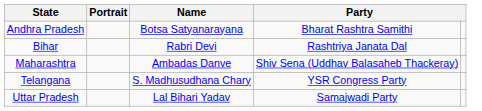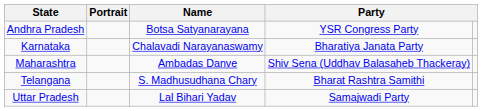(357, 30) Bharat Rashtra Samithi -> (369, 30) YSR Congress Party
- row: (46, 47)
+ row: (46, 47)
(357, 81) YSR Congress Party -> (369, 81) Bharat Rashtra Samithi
